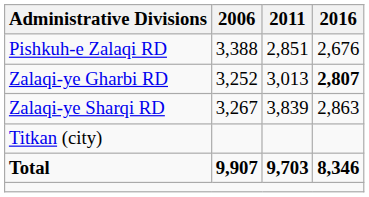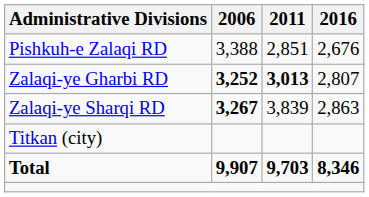(237, 78) normal -> (237, 78) bold
(287, 78) normal -> (287, 78) bold
(338, 78) bold -> (338, 78) normal
(237, 108) normal -> (237, 108) bold
